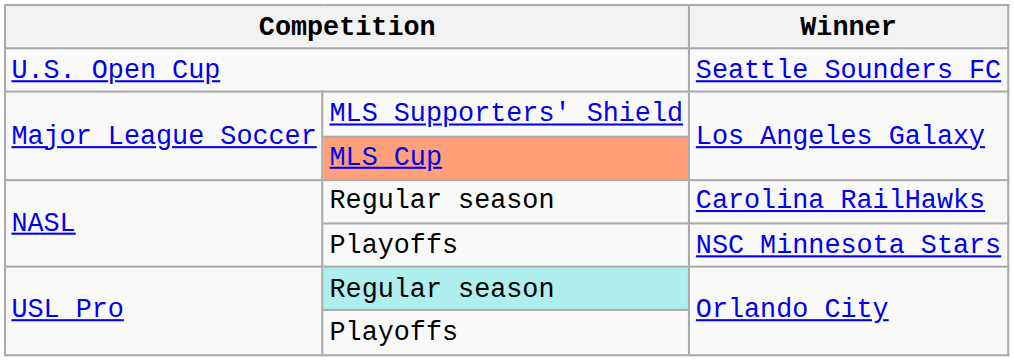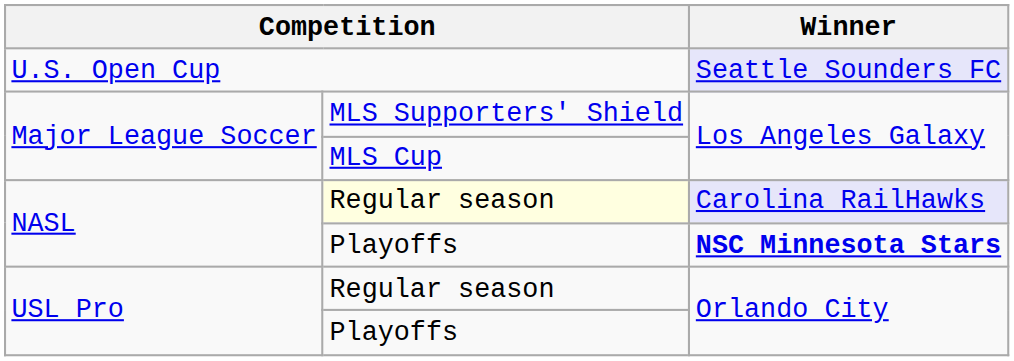(849, 70) no background -> (849, 70) lavender background
(386, 158) lightsalmon background -> (386, 158) no background
(442, 201) no background -> (442, 201) lightyellow background
(840, 201) no background -> (840, 201) lavender background
(849, 245) normal -> (849, 245) bold
(442, 289) paleturquoise background -> (442, 289) no background
